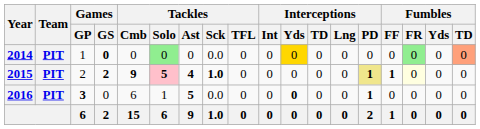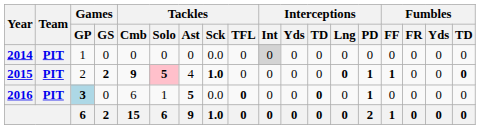(106, 54) bold -> (106, 54) normal
(164, 54) lightgreen background -> (164, 54) no background
(270, 54) no background -> (270, 54) lightgrey background
(294, 54) gold background -> (294, 54) no background
(414, 54) lightgreen background -> (414, 54) no background
(464, 54) lightsalmon background -> (464, 54) no background
(191, 74) bold -> (191, 74) normal
(345, 74) normal -> (345, 74) bold
(370, 74) khaki background -> (370, 74) no background
(414, 74) lightyellow background -> (414, 74) no background
(464, 74) normal -> (464, 74) bold
(83, 94) no background -> (83, 94) lightblue background
(243, 94) normal -> (243, 94) bold
(294, 94) bold -> (294, 94) normal
(319, 94) normal -> (319, 94) bold
